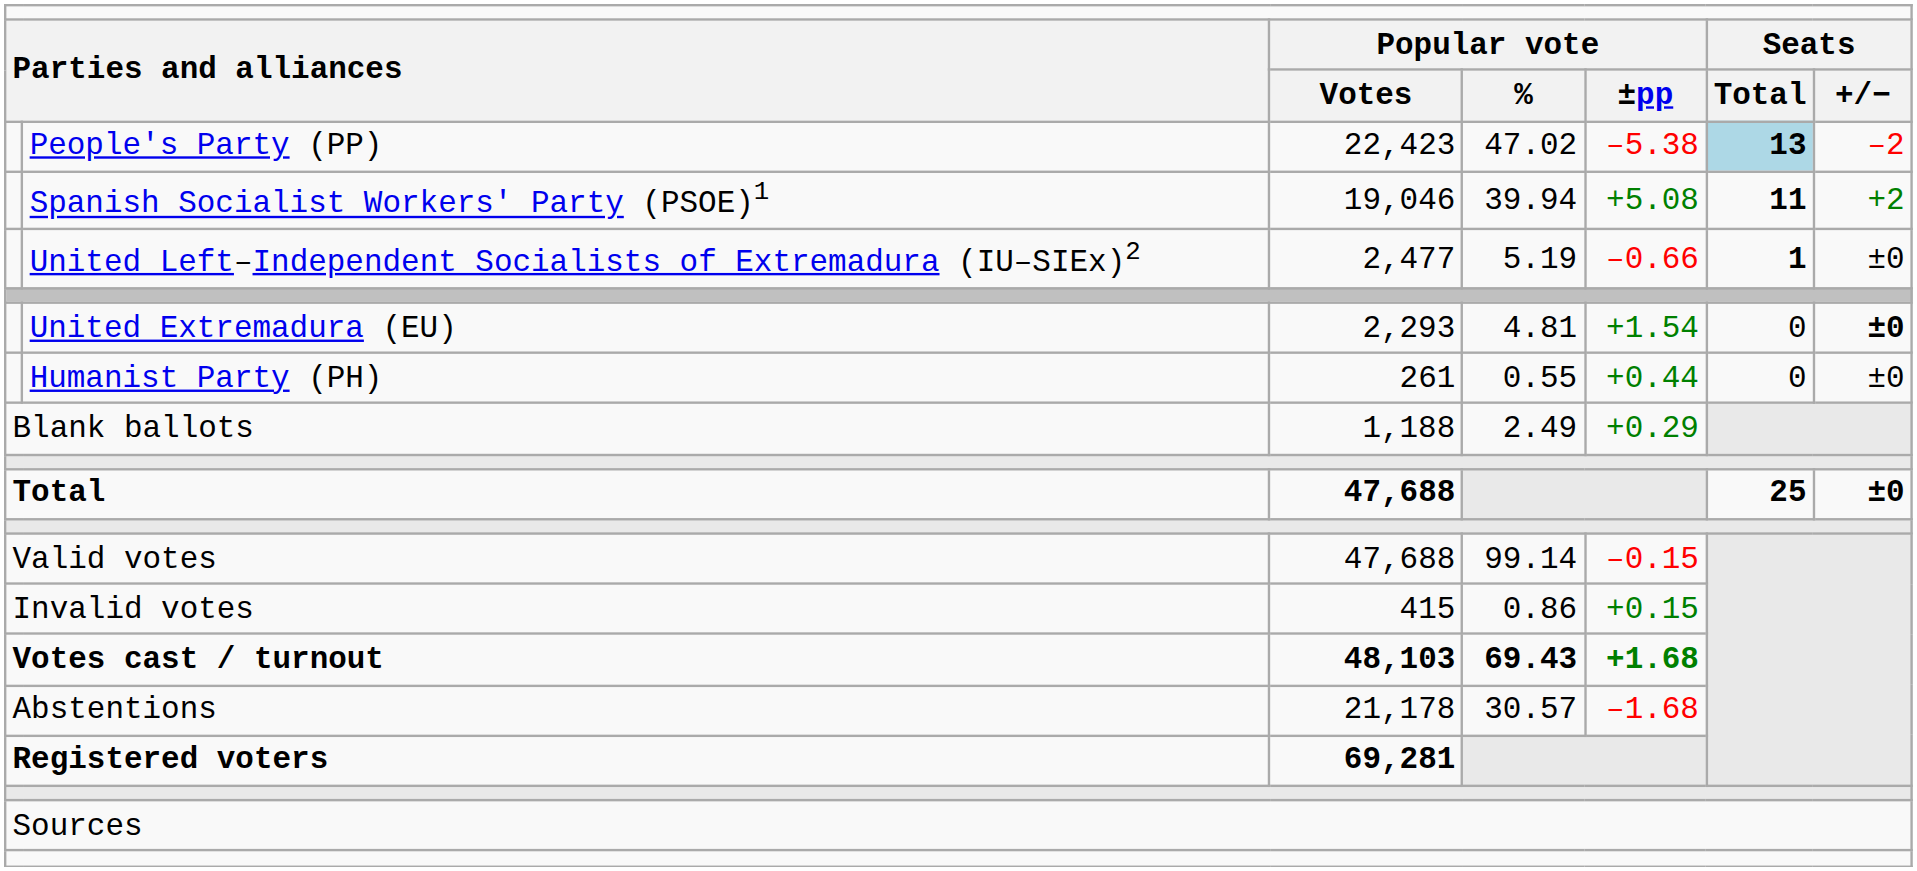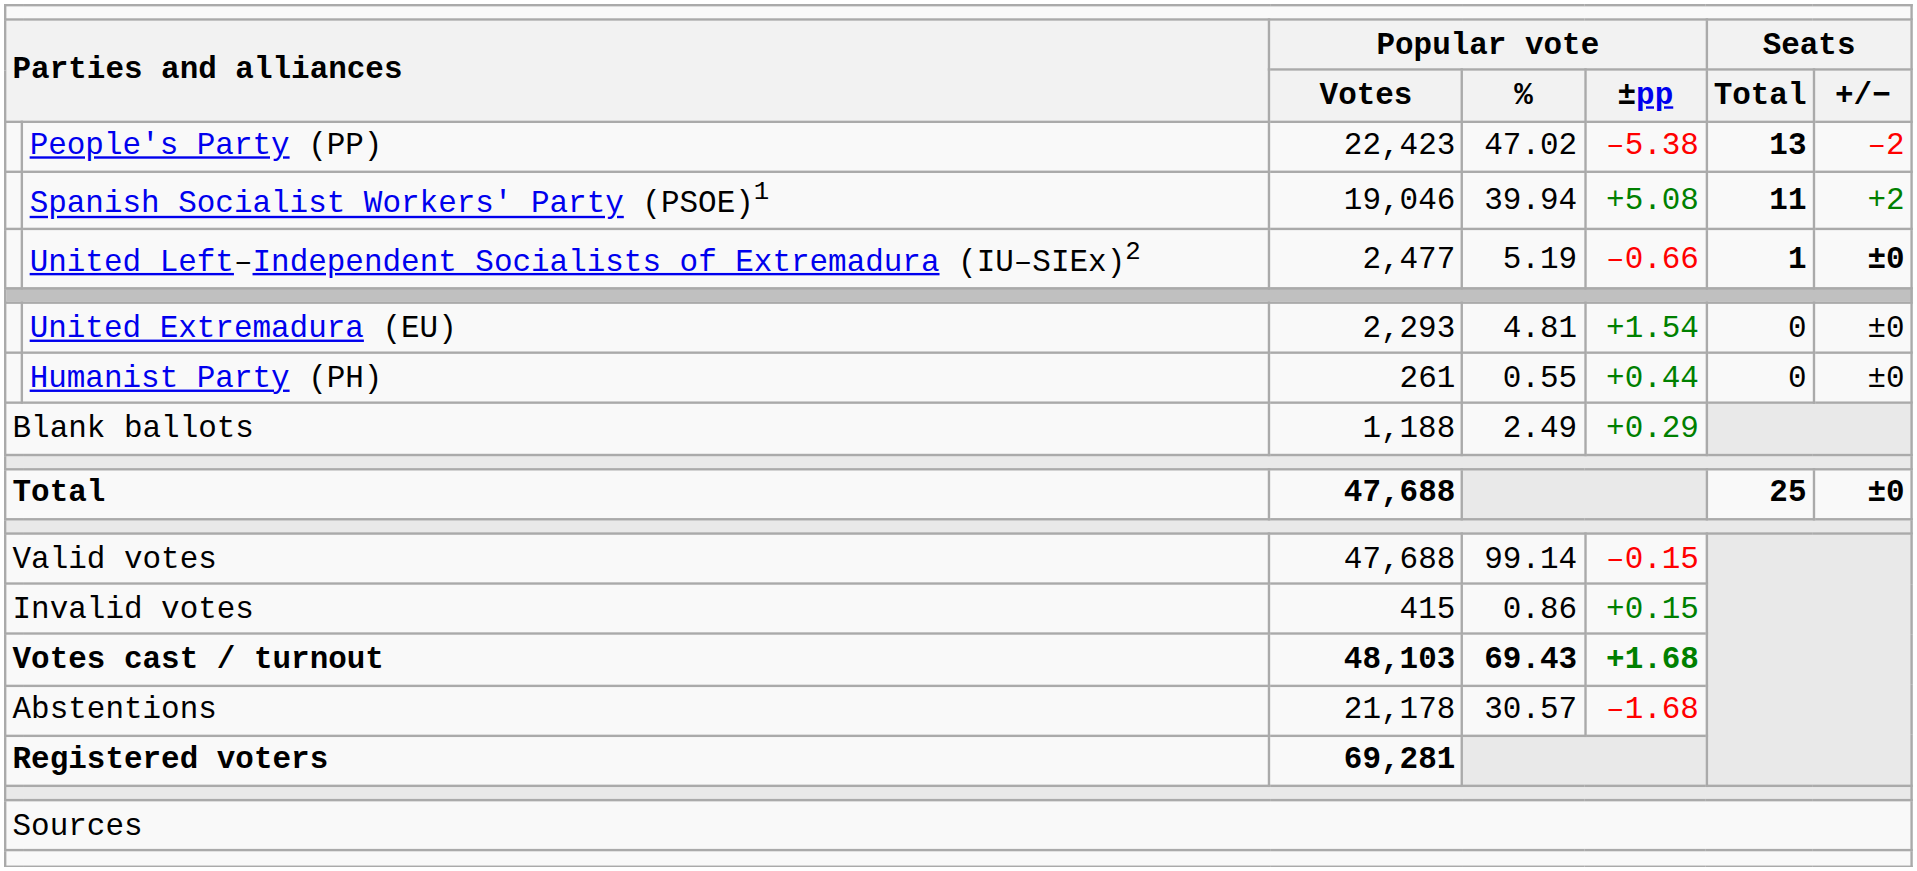(1788, 146) lightblue background -> (1788, 146) no background
(1886, 259) normal -> (1886, 259) bold
(1886, 328) bold -> (1886, 328) normal
